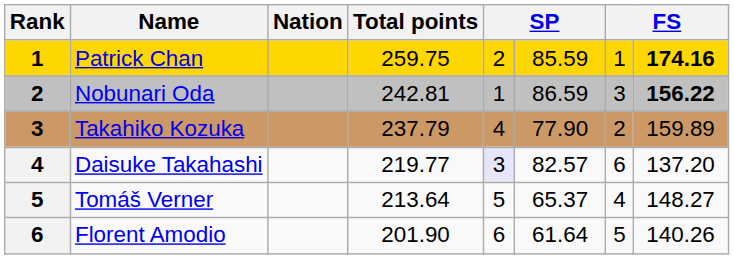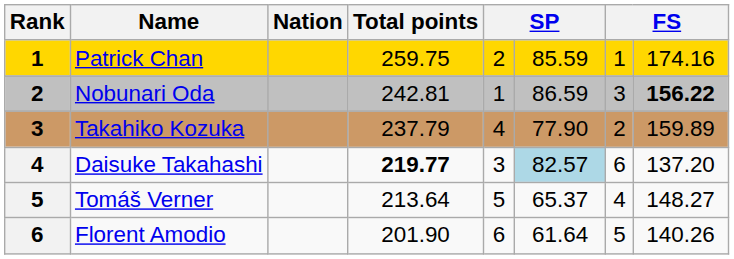(681, 57) bold -> (681, 57) normal
(416, 164) normal -> (416, 164) bold
(499, 164) lavender background -> (499, 164) no background
(560, 164) no background -> (560, 164) lightblue background
